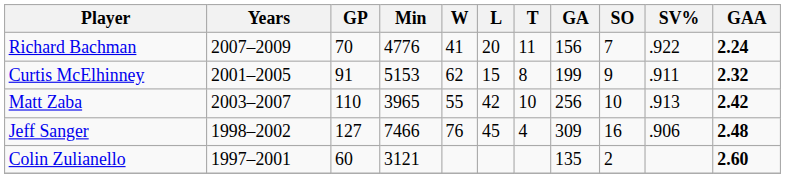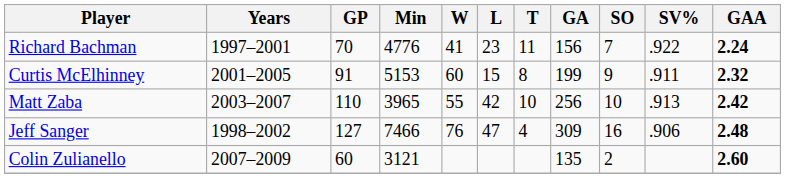(251, 46) 2007–2009 -> (251, 46) 1997–2001
(491, 46) 20 -> (491, 46) 23
(454, 74) 62 -> (454, 74) 60
(491, 131) 45 -> (491, 131) 47
(251, 159) 1997–2001 -> (251, 159) 2007–2009
